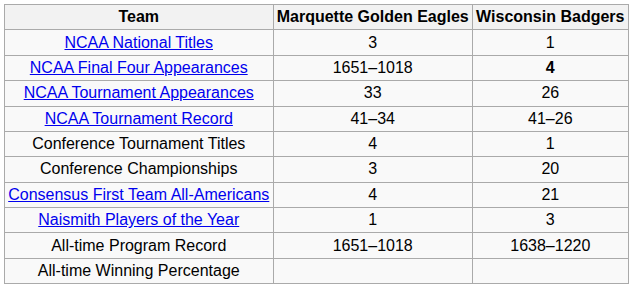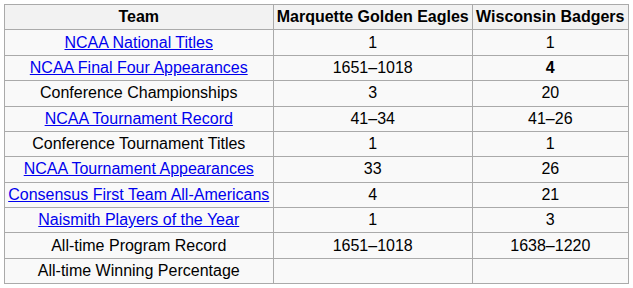(373, 42) 3 -> (373, 42) 1
rows swapped: (139, 93) <-> (139, 169)
(373, 144) 4 -> (373, 144) 1
